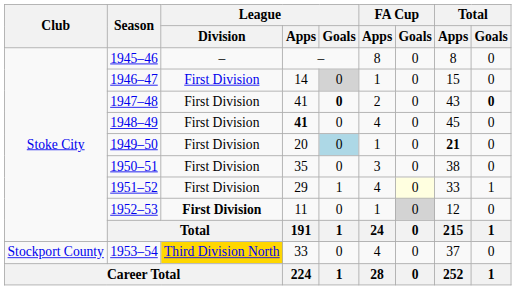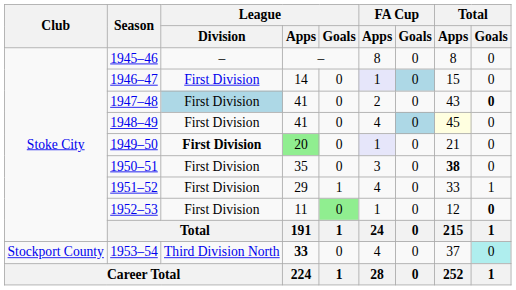(339, 79) lightgrey background -> (339, 79) no background
(377, 79) no background -> (377, 79) lavender background
(415, 79) no background -> (415, 79) lightblue background
(222, 101) no background -> (222, 101) lightblue background
(339, 101) bold -> (339, 101) normal
(301, 123) bold -> (301, 123) normal
(415, 123) no background -> (415, 123) lightblue background
(453, 123) no background -> (453, 123) lightyellow background
(222, 144) normal -> (222, 144) bold
(301, 144) no background -> (301, 144) lightgreen background
(339, 144) lightblue background -> (339, 144) no background
(377, 144) no background -> (377, 144) lavender background
(453, 144) bold -> (453, 144) normal
(453, 166) normal -> (453, 166) bold
(415, 187) lightyellow background -> (415, 187) no background
(222, 209) bold -> (222, 209) normal
(339, 209) no background -> (339, 209) lightgreen background
(415, 209) lightgrey background -> (415, 209) no background
(491, 209) normal -> (491, 209) bold
(222, 252) gold background -> (222, 252) no background
(301, 252) normal -> (301, 252) bold
(491, 252) no background -> (491, 252) paleturquoise background
